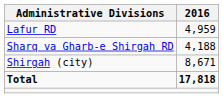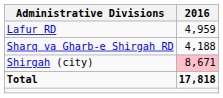(200, 63) no background -> (200, 63) pink background
